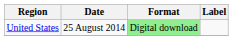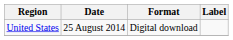(164, 27) lightgreen background -> (164, 27) no background
